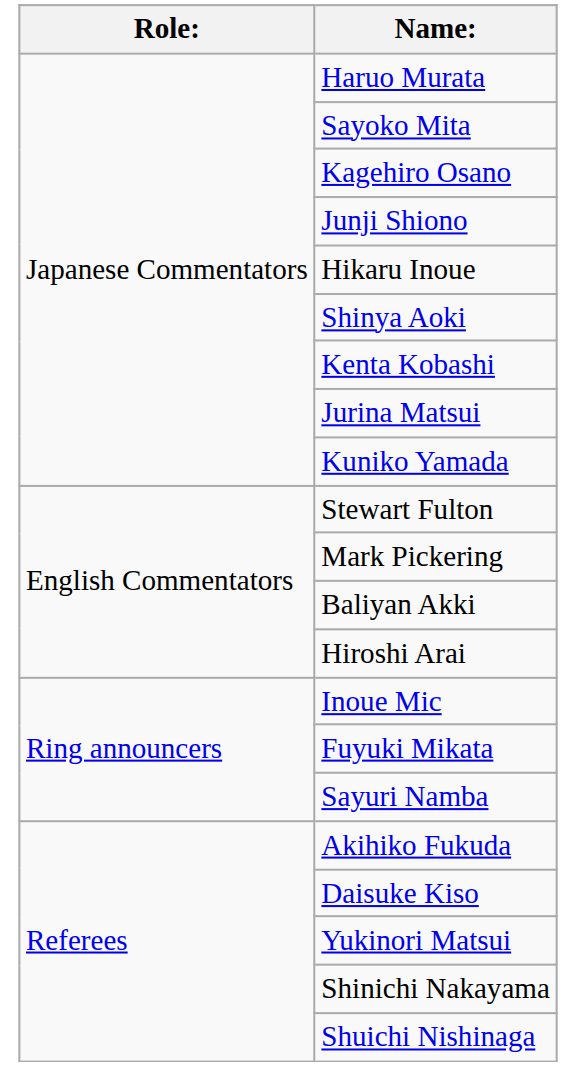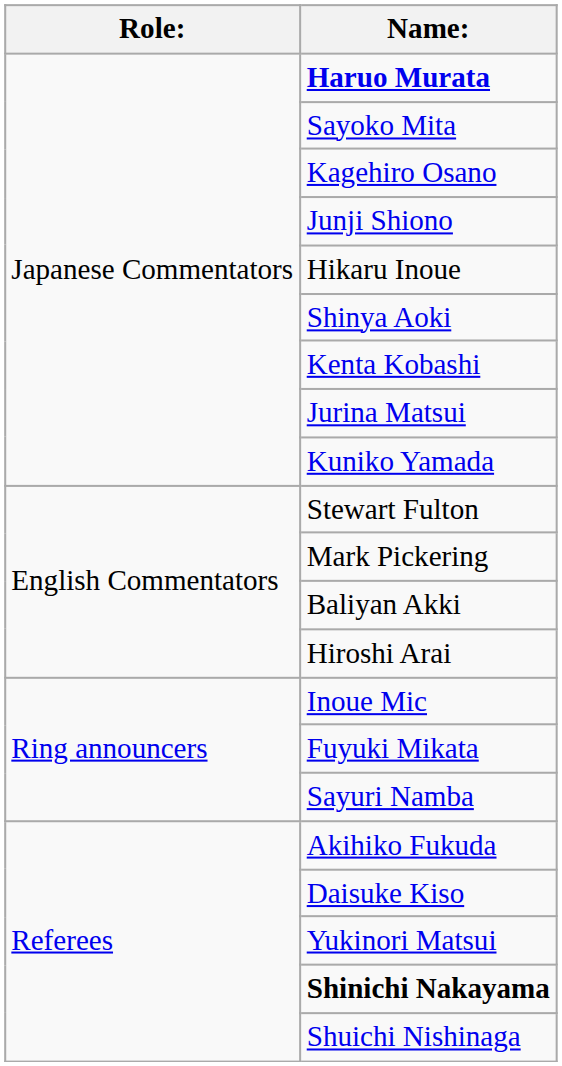(403, 76) normal -> (398, 76) bold
(436, 988) normal -> (428, 988) bold
